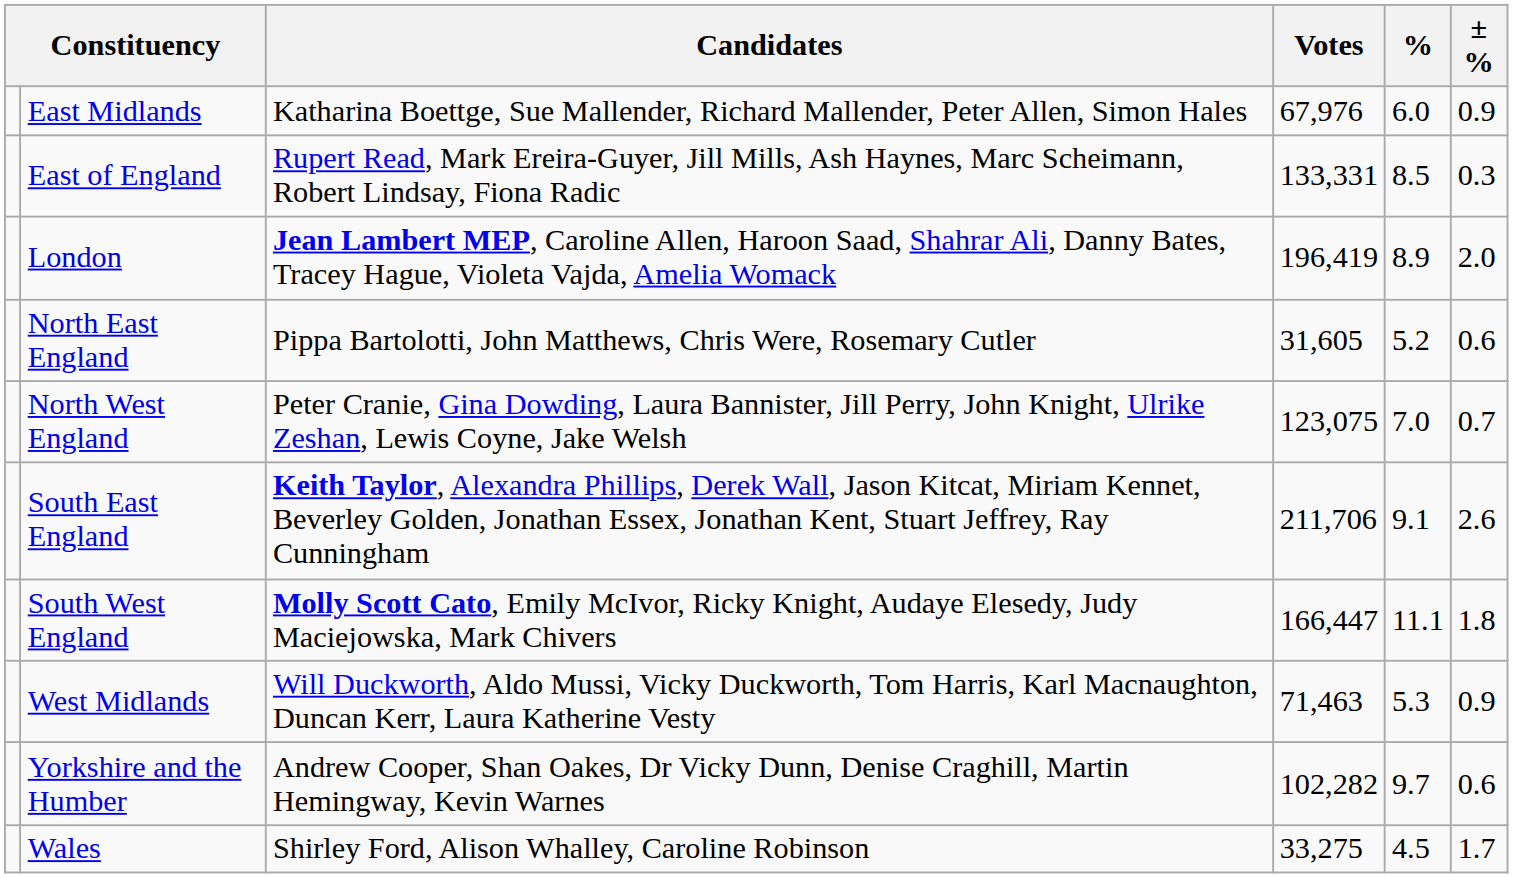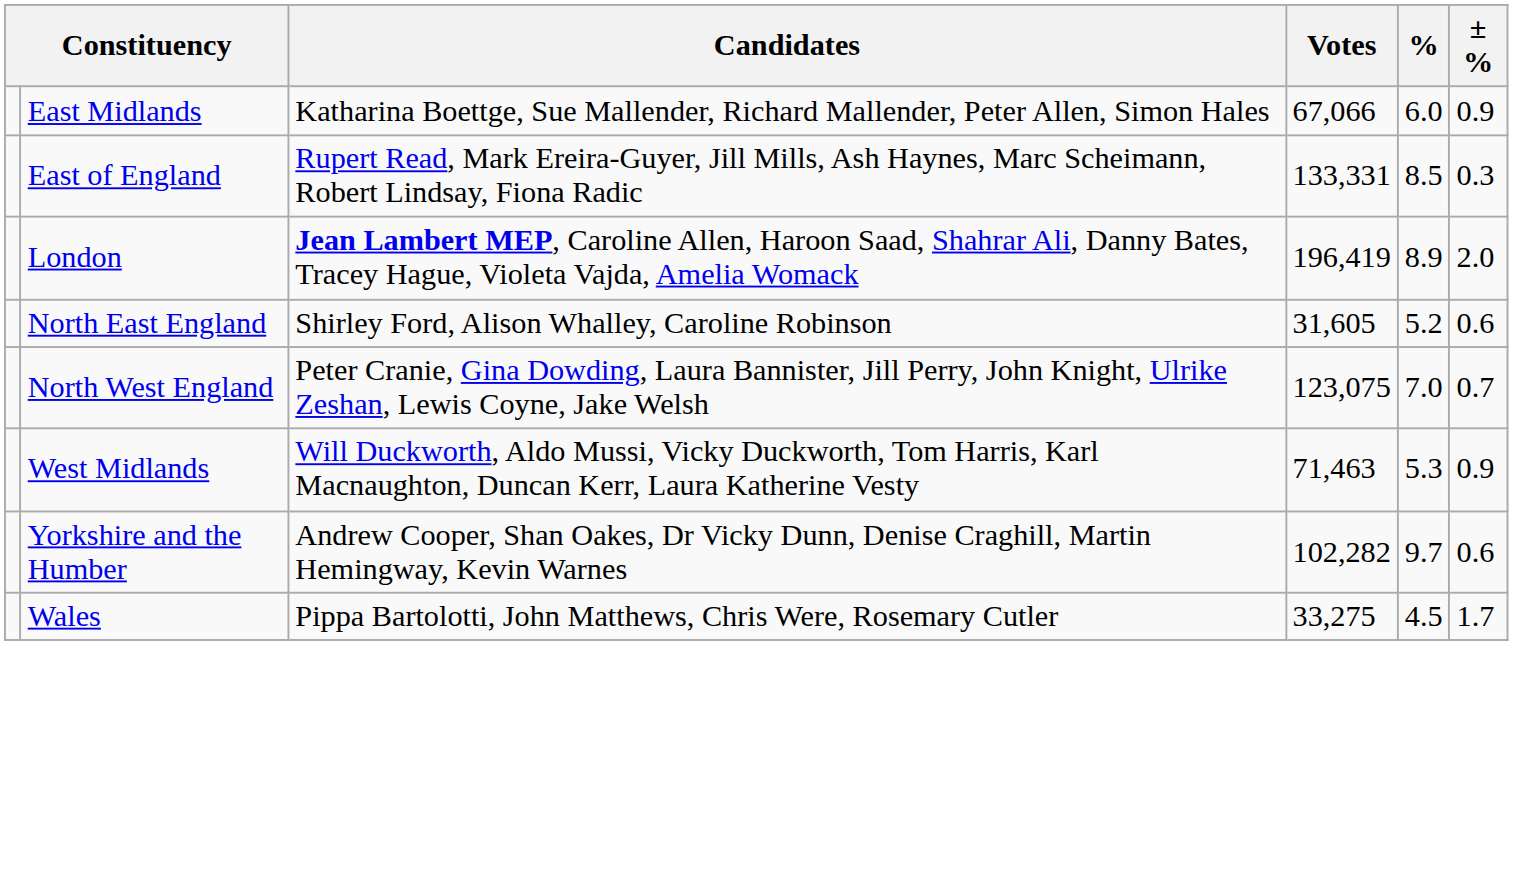(1321, 110) 67,976 -> (1334, 110) 67,066
(654, 339) Pippa Bartolotti, John Matthews, Chris Were, Rosemary Cutler -> (594, 322) Shirley Ford, Alison Whalley, Caroline Robinson
- row: (93, 520)
- row: (96, 619)
(571, 848) Shirley Ford, Alison Whalley, Caroline Robinson -> (677, 616) Pippa Bartolotti, John Matthews, Chris Were, Rosemary Cutler
